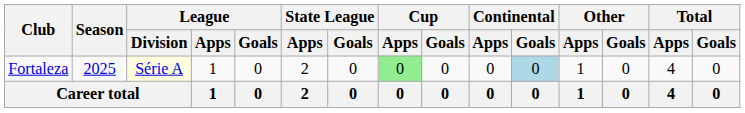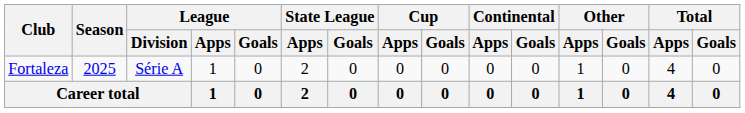(159, 68) lightyellow background -> (159, 68) no background
(400, 68) lightgreen background -> (400, 68) no background
(535, 68) lightblue background -> (535, 68) no background
